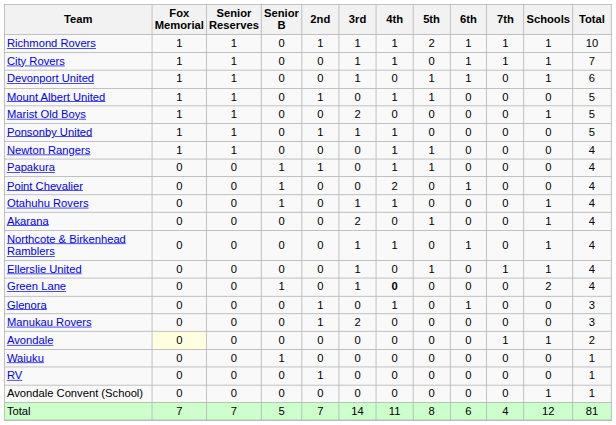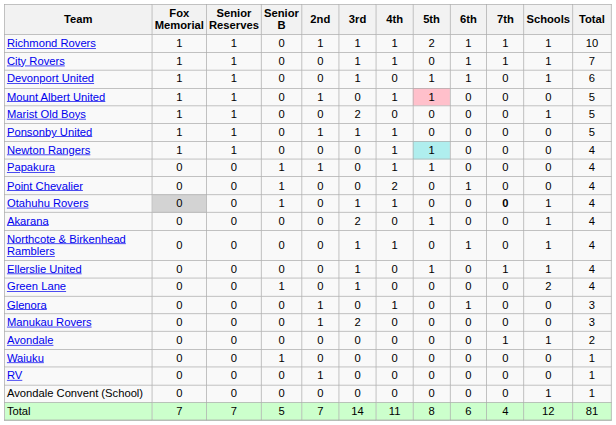(432, 97) no background -> (432, 97) pink background
(432, 150) no background -> (432, 150) paleturquoise background
(179, 203) no background -> (179, 203) lightgrey background
(505, 203) normal -> (505, 203) bold
(395, 287) bold -> (395, 287) normal
(179, 340) lightyellow background -> (179, 340) no background
